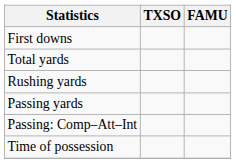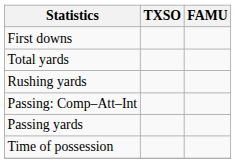rows swapped: (45, 103) <-> (72, 125)
